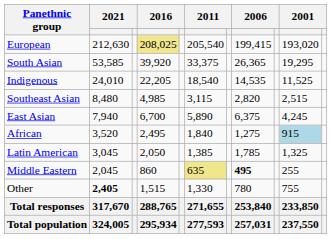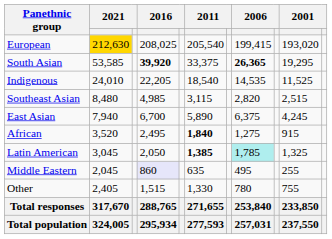(111, 44) no background -> (111, 44) gold background
(158, 44) khaki background -> (158, 44) no background
(155, 62) normal -> (155, 62) bold
(250, 62) normal -> (250, 62) bold
(200, 134) normal -> (200, 134) bold
(290, 134) lightblue background -> (290, 134) no background
(200, 152) normal -> (200, 152) bold
(247, 152) no background -> (247, 152) paleturquoise background
(148, 170) no background -> (148, 170) lavender background
(196, 170) khaki background -> (196, 170) no background
(243, 170) bold -> (243, 170) normal
(105, 188) bold -> (105, 188) normal
